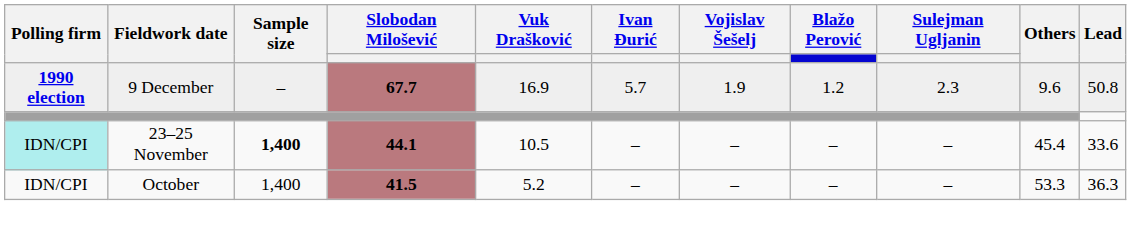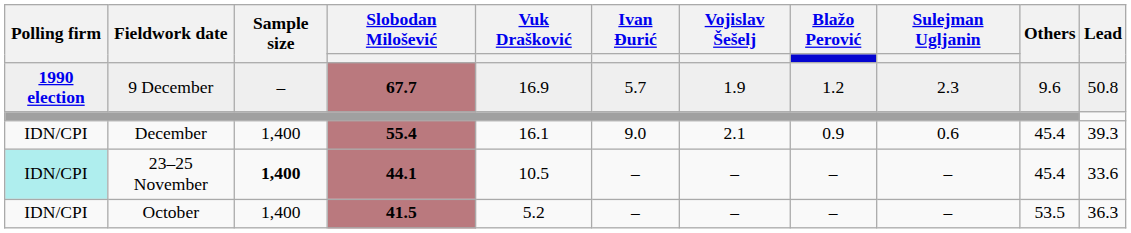+ row: (171, 134)
(1050, 183) 53.3 -> (1050, 212) 53.5
